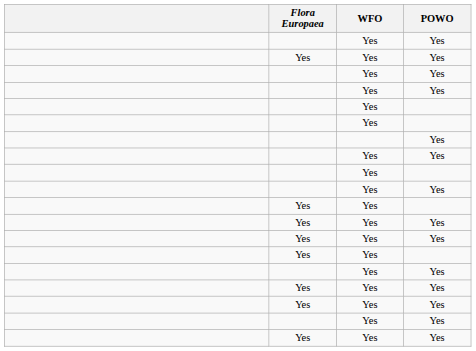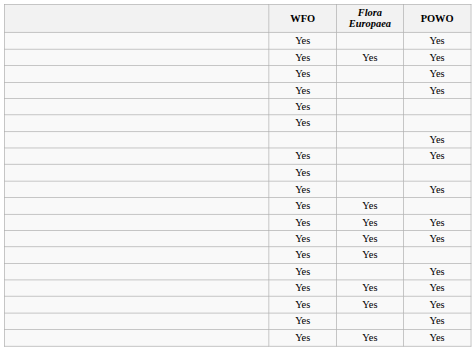columns swapped: (303, 18) <-> (370, 18)
